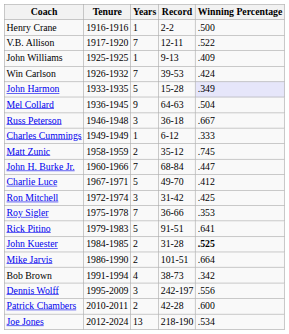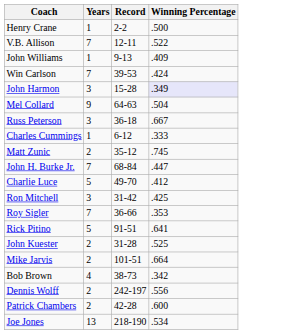- column: (107, 12)
(135, 89) 5 -> (89, 89) 3
(206, 244) bold -> (160, 244) normal
(135, 290) 3 -> (89, 290) 2
